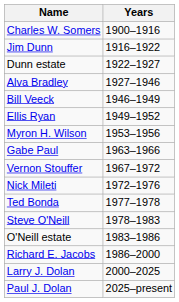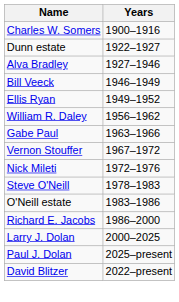- row: (30, 47)
- row: (47, 133)
+ row: (47, 116)
- row: (33, 202)
+ row: (37, 271)
